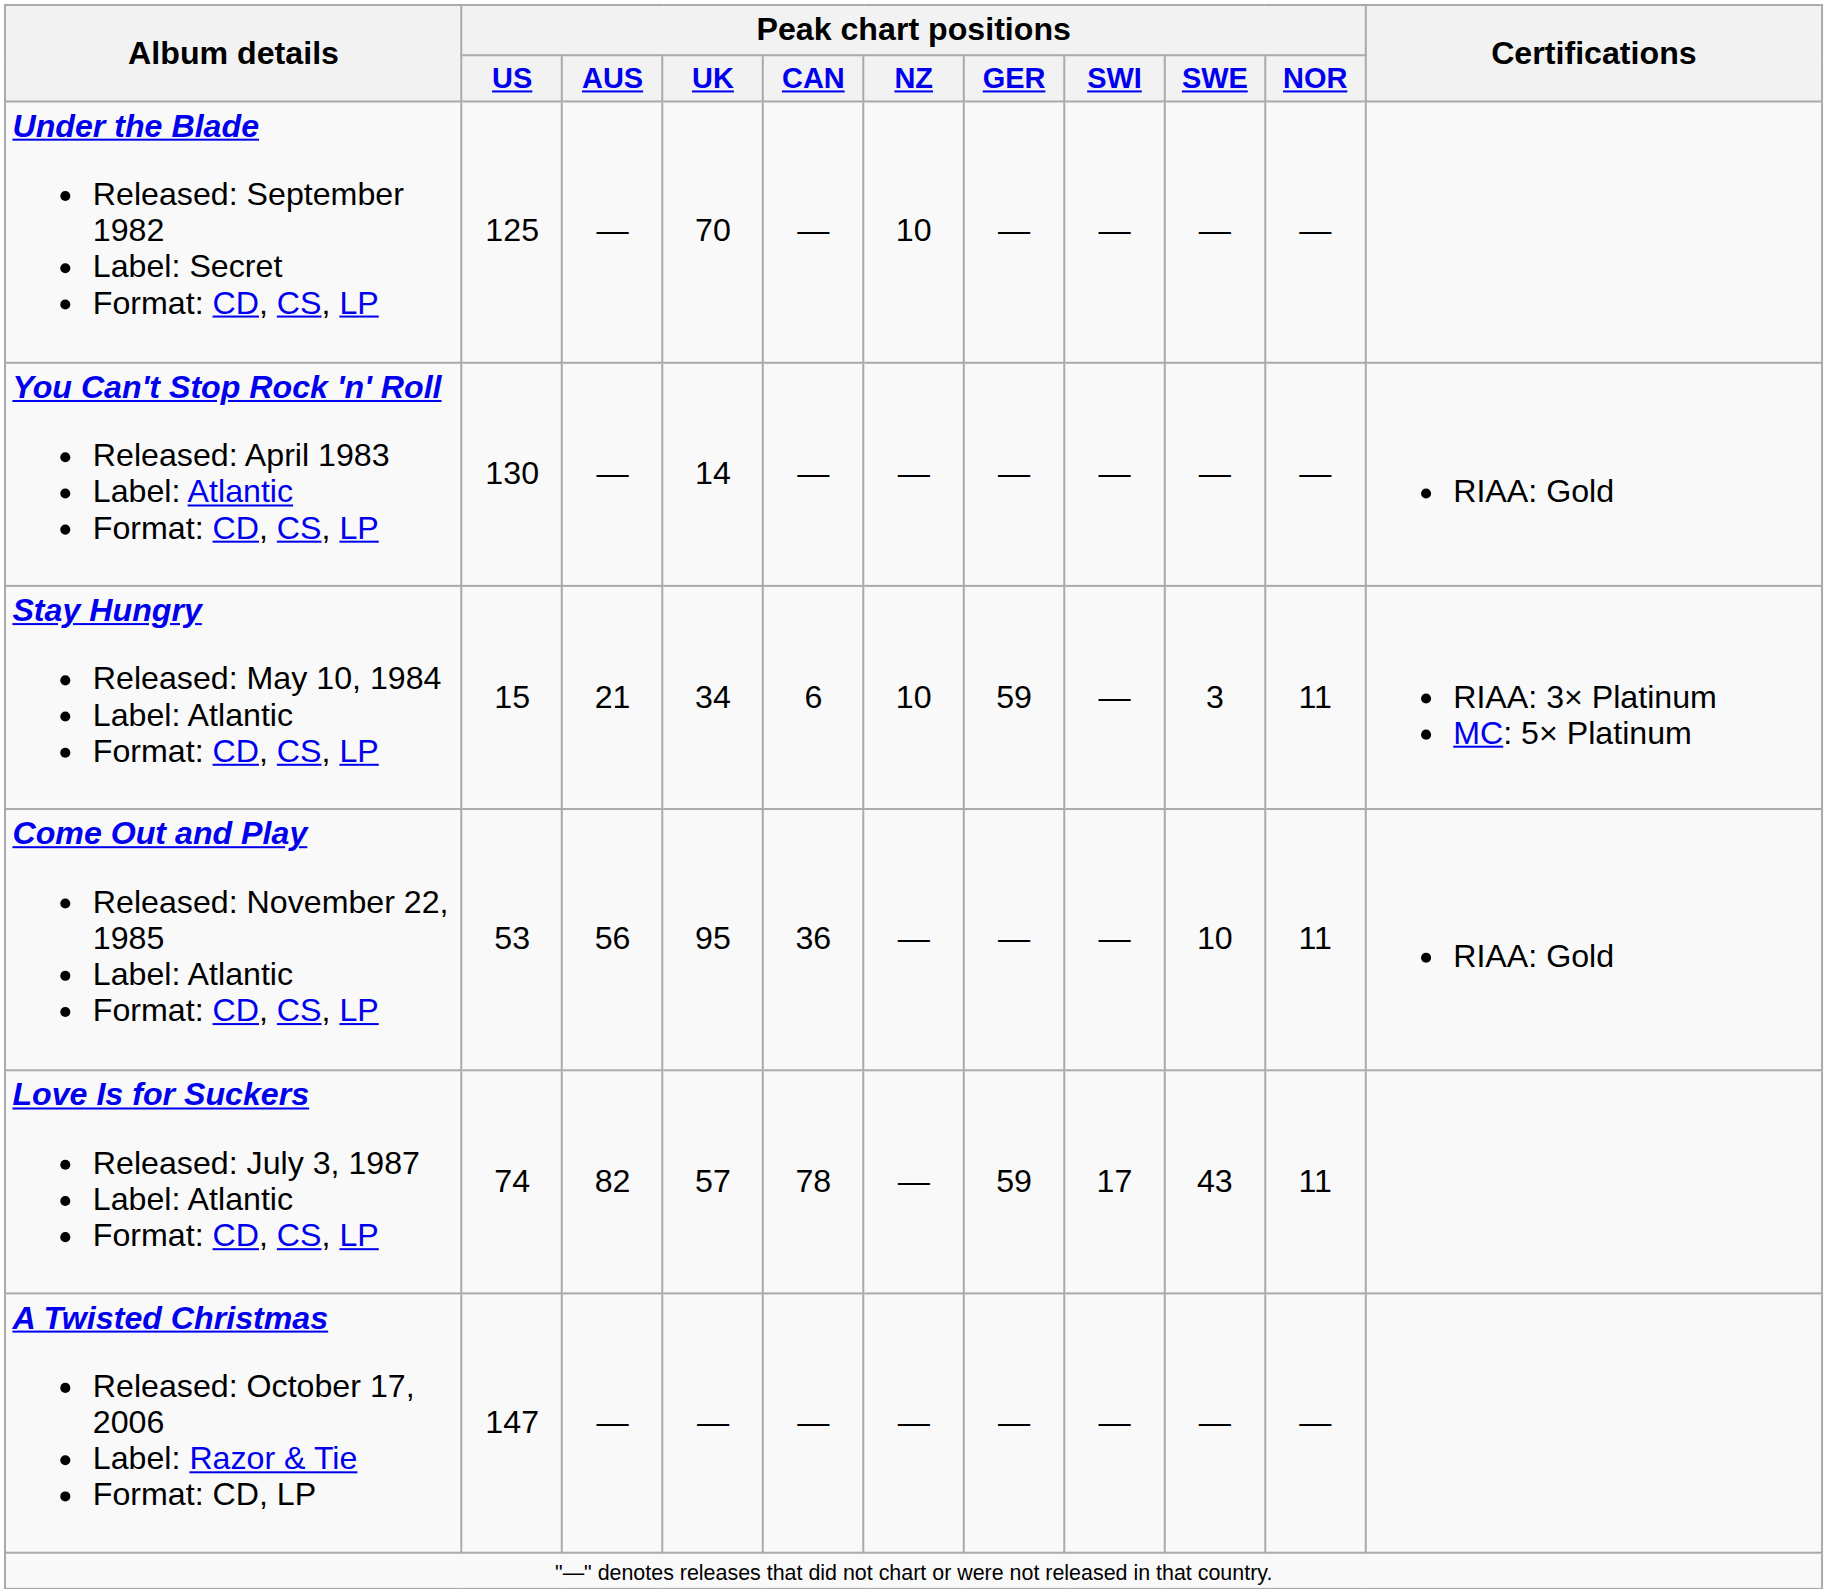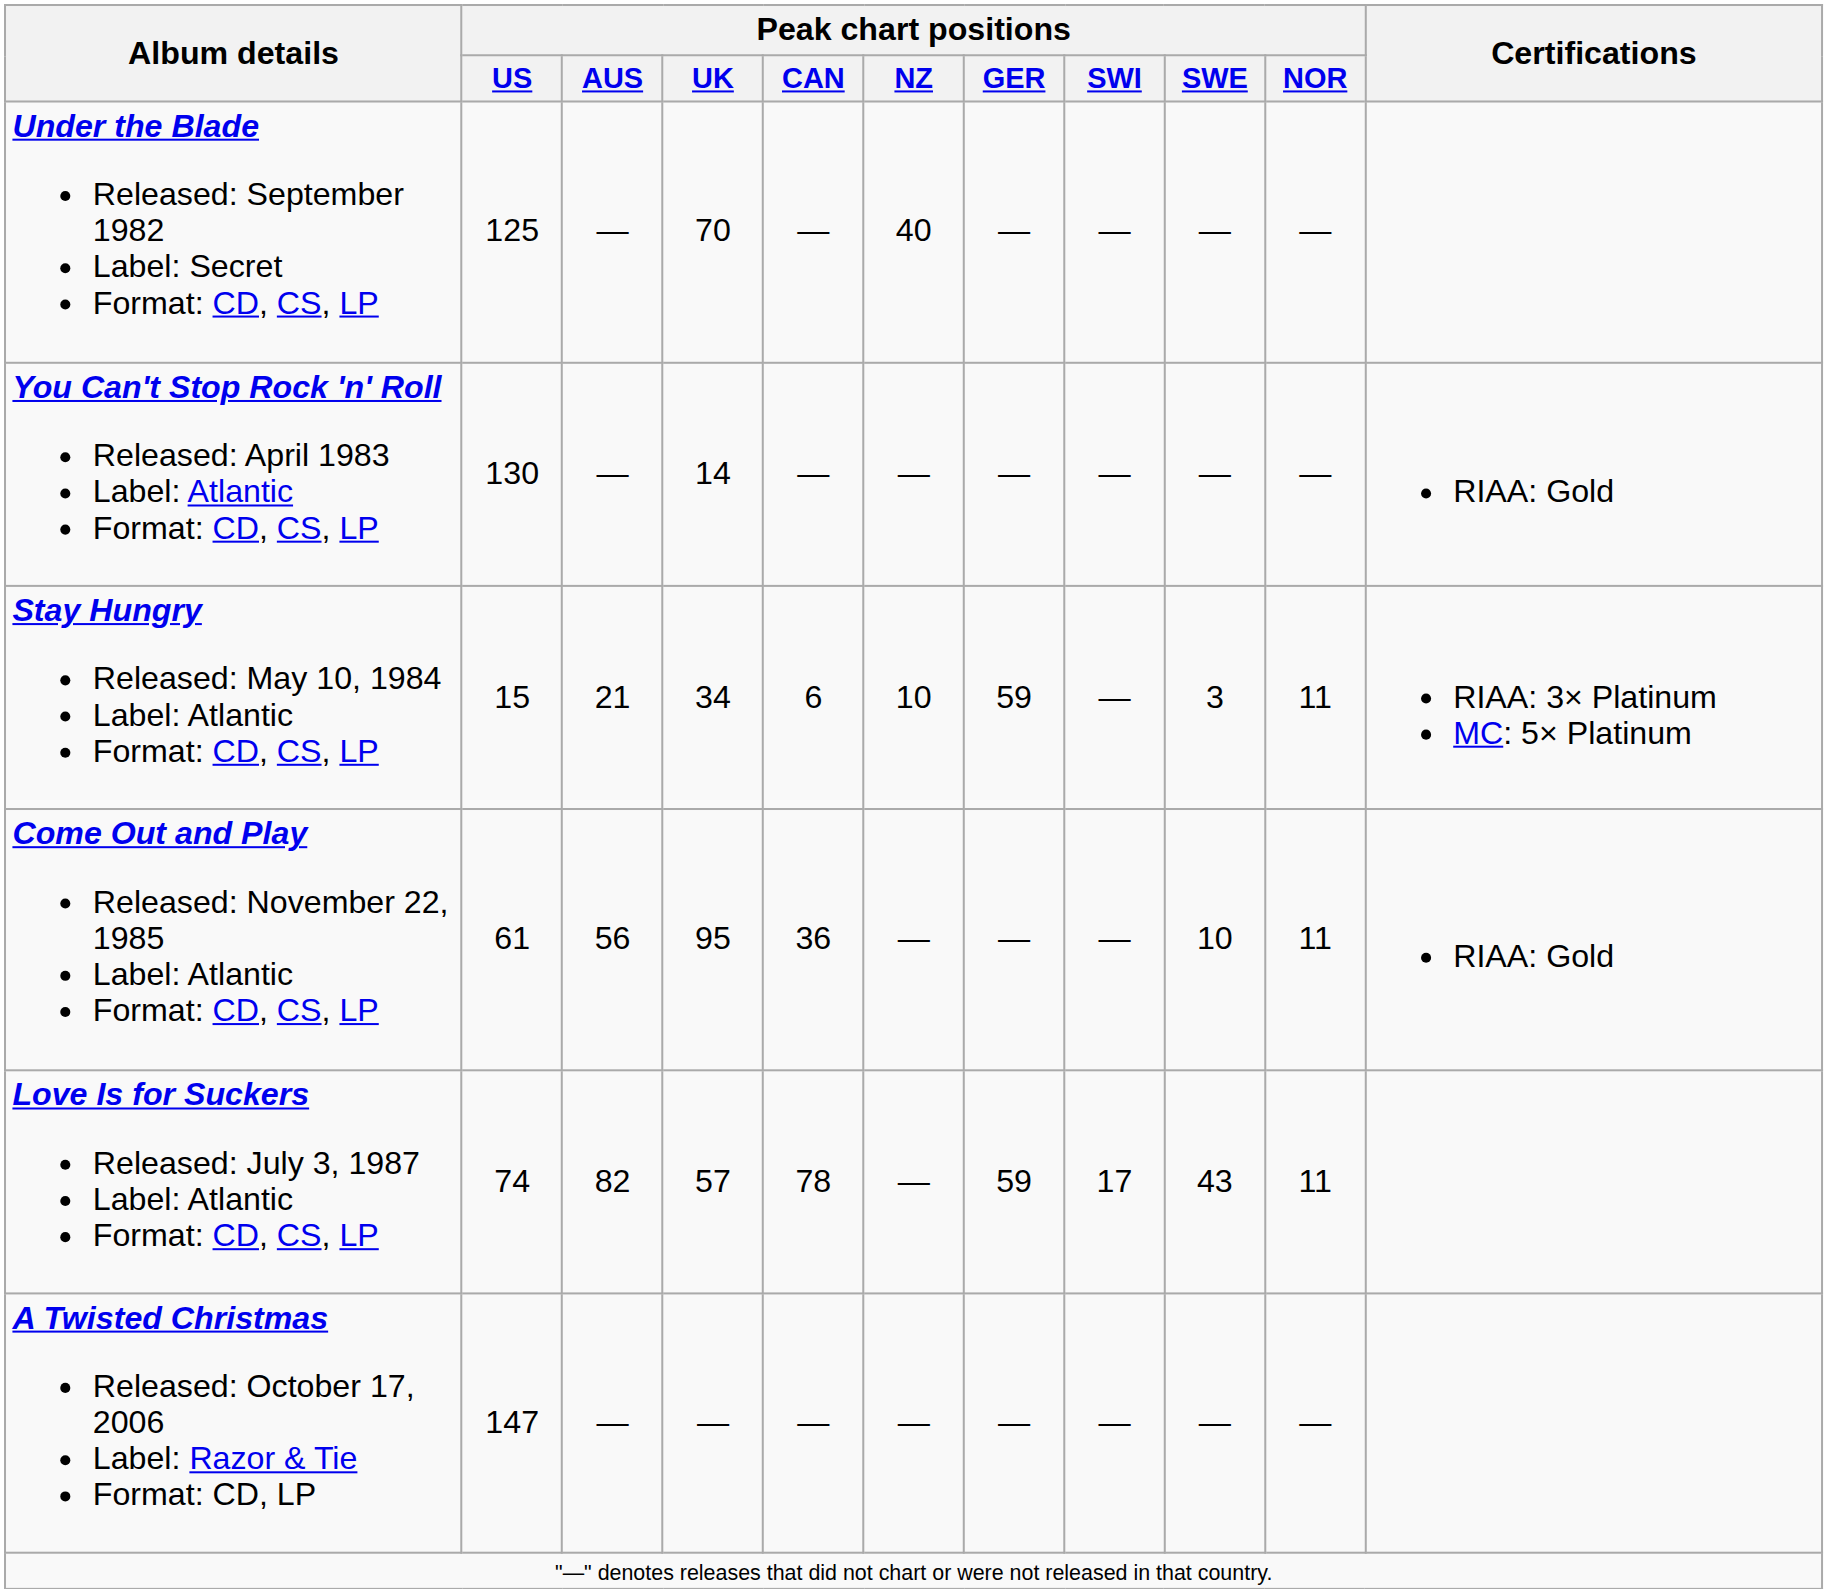(914, 231) 10 -> (914, 231) 40
(512, 939) 53 -> (512, 939) 61
